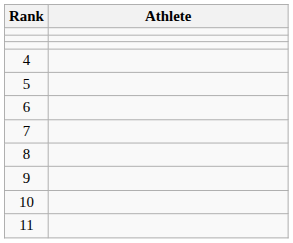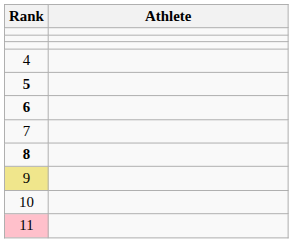(26, 84) normal -> (26, 84) bold
(26, 107) normal -> (26, 107) bold
(26, 154) normal -> (26, 154) bold
(26, 178) no background -> (26, 178) khaki background
(26, 225) no background -> (26, 225) pink background
